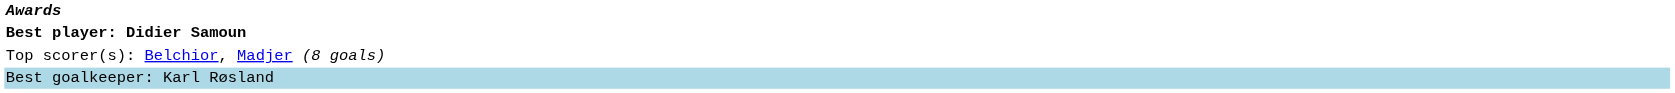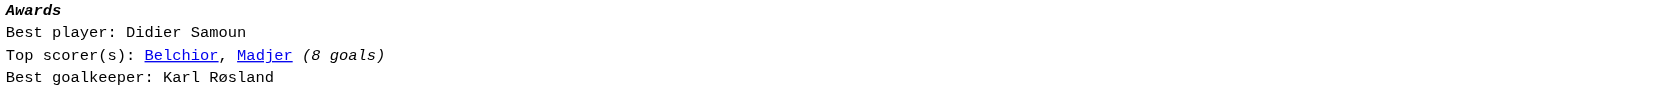(126, 33) bold -> (126, 33) normal
(140, 78) lightblue background -> (140, 78) no background
